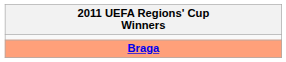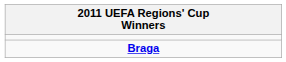(143, 48) lightsalmon background -> (143, 48) no background
